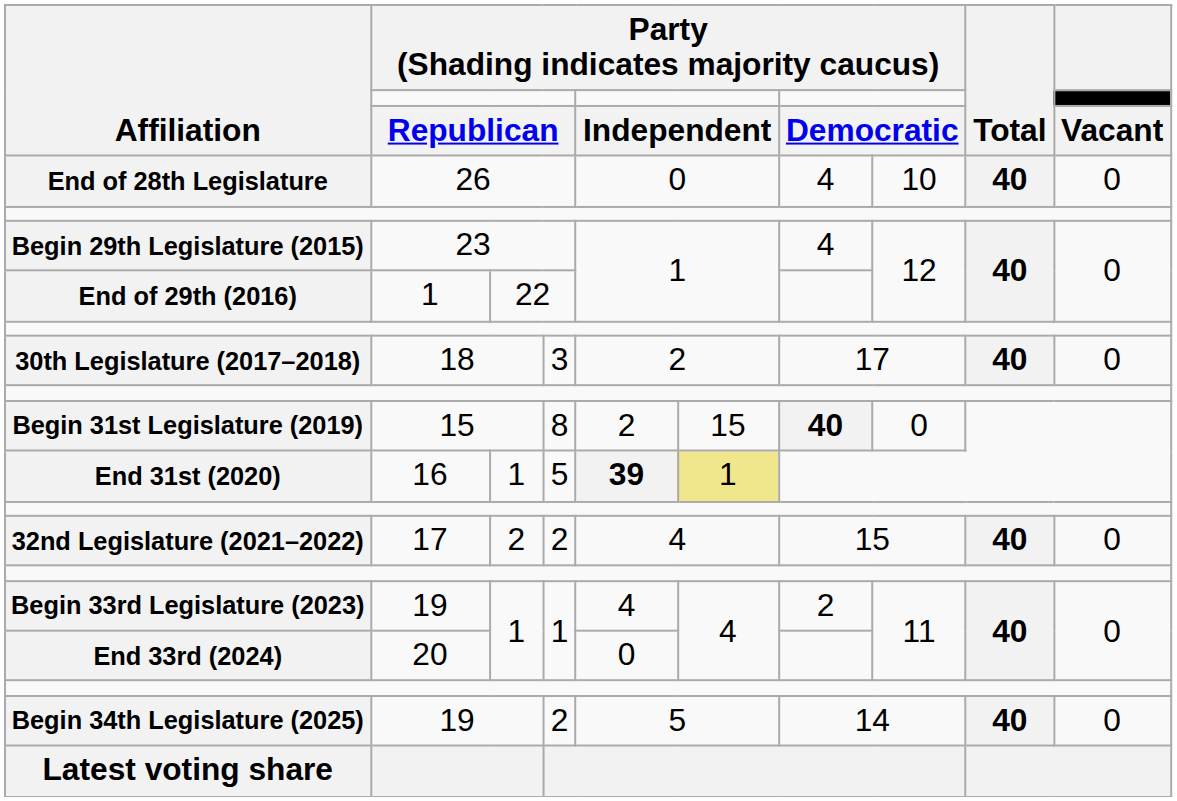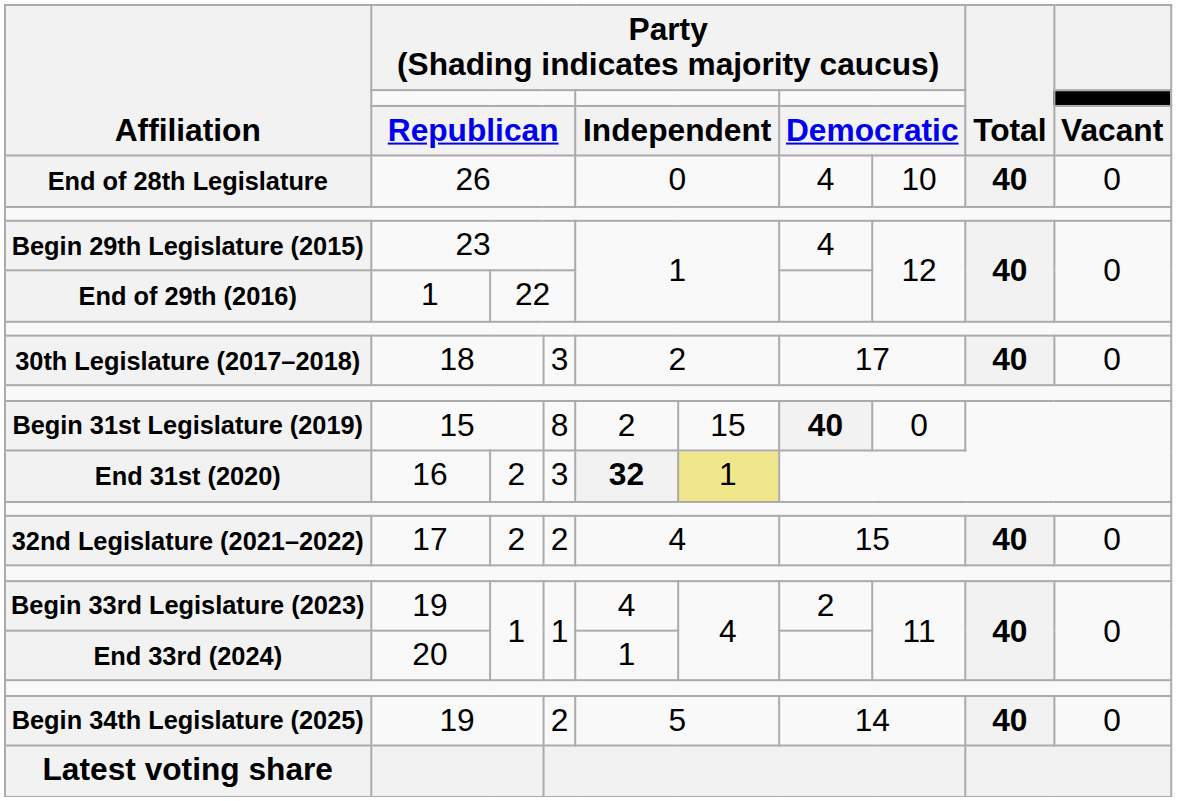(516, 475) 1 -> (516, 475) 2
(560, 475) 5 -> (560, 475) 3
(626, 475) 39 -> (626, 475) 32
(626, 655) 0 -> (626, 655) 1
